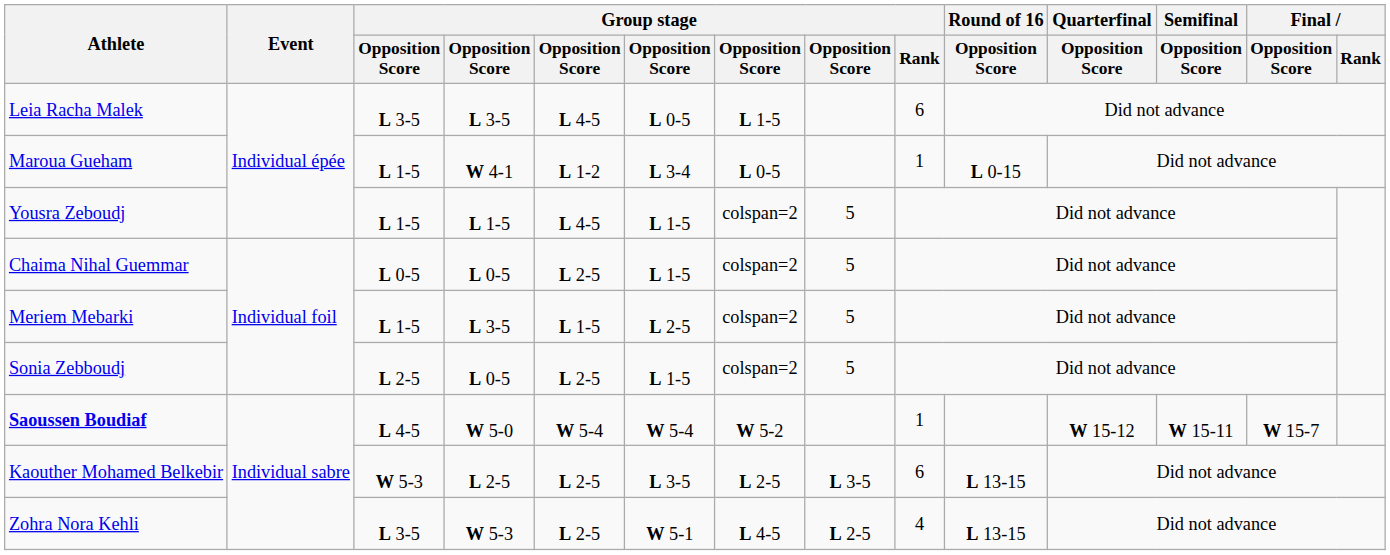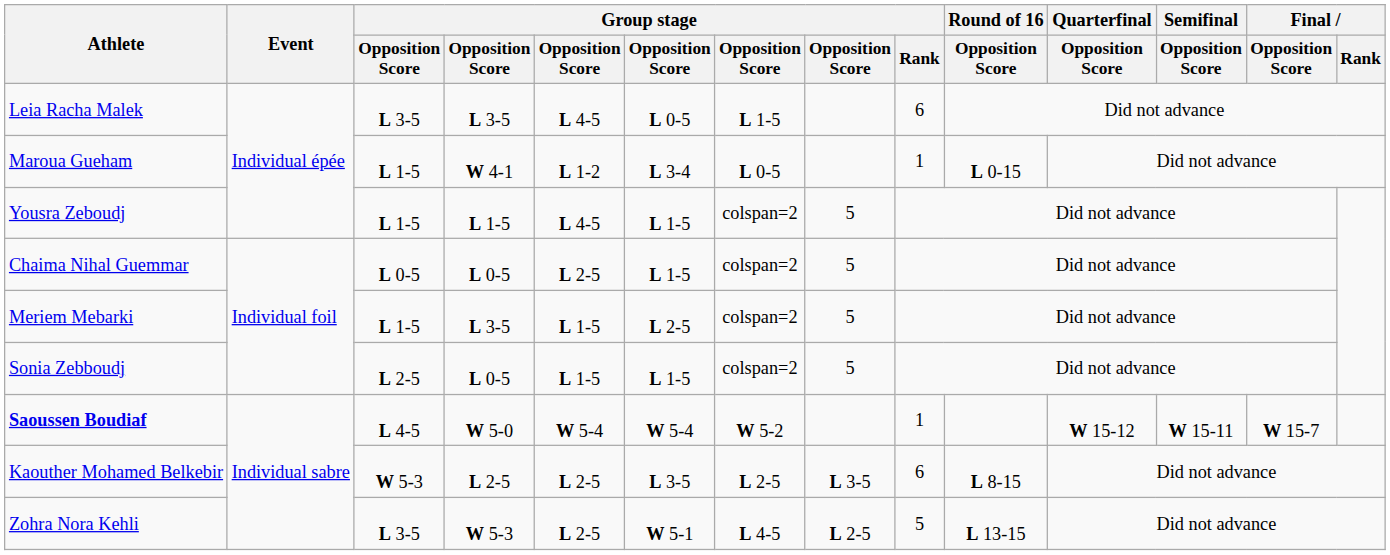(580, 379) L 2-5 -> (580, 379) L 1-5
(996, 482) L 13-15 -> (996, 482) L 8-15
(919, 523) 4 -> (919, 523) 5
